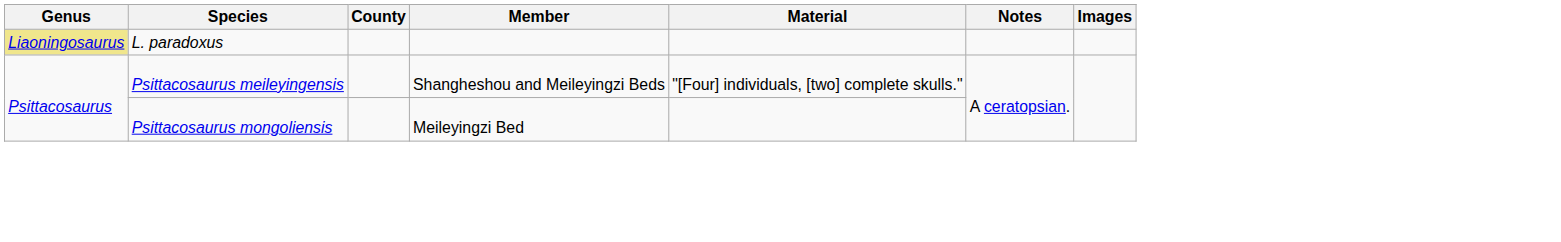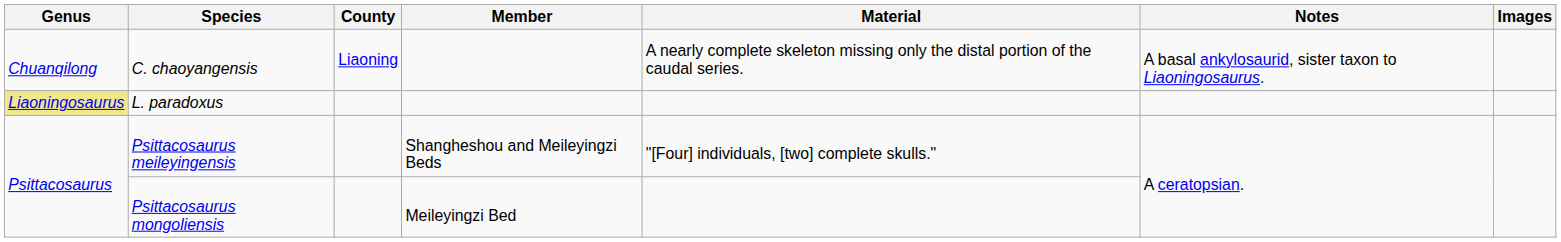+ row: (195, 68)
